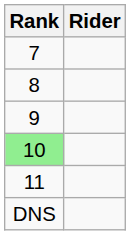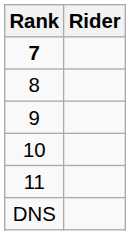(34, 53) normal -> (34, 53) bold
(34, 150) lightgreen background -> (34, 150) no background
